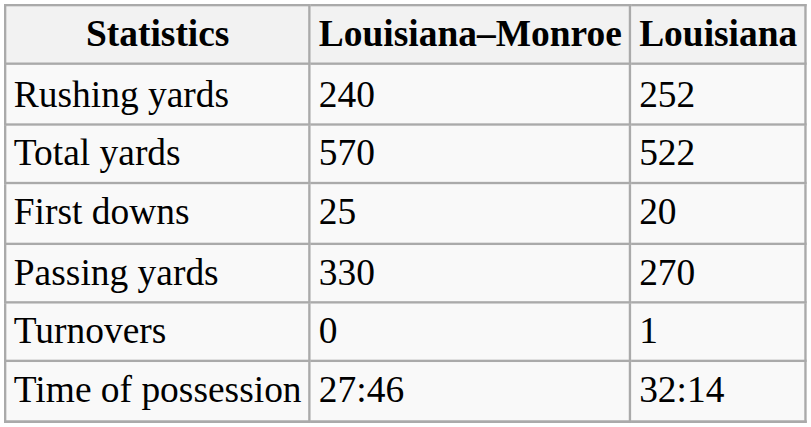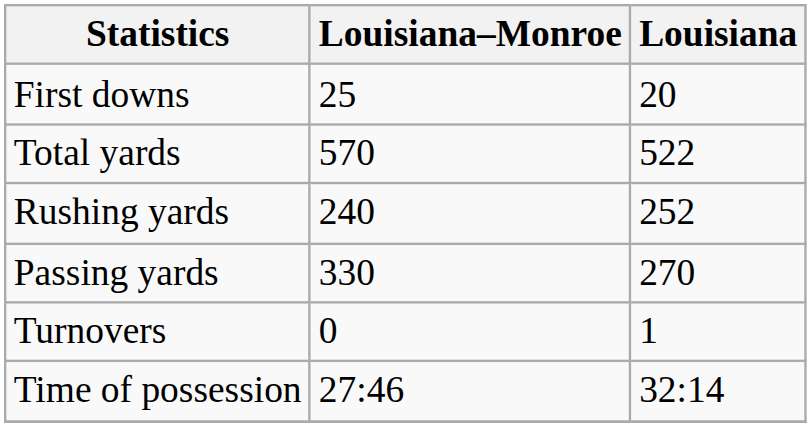rows swapped: (102, 212) <-> (121, 93)
